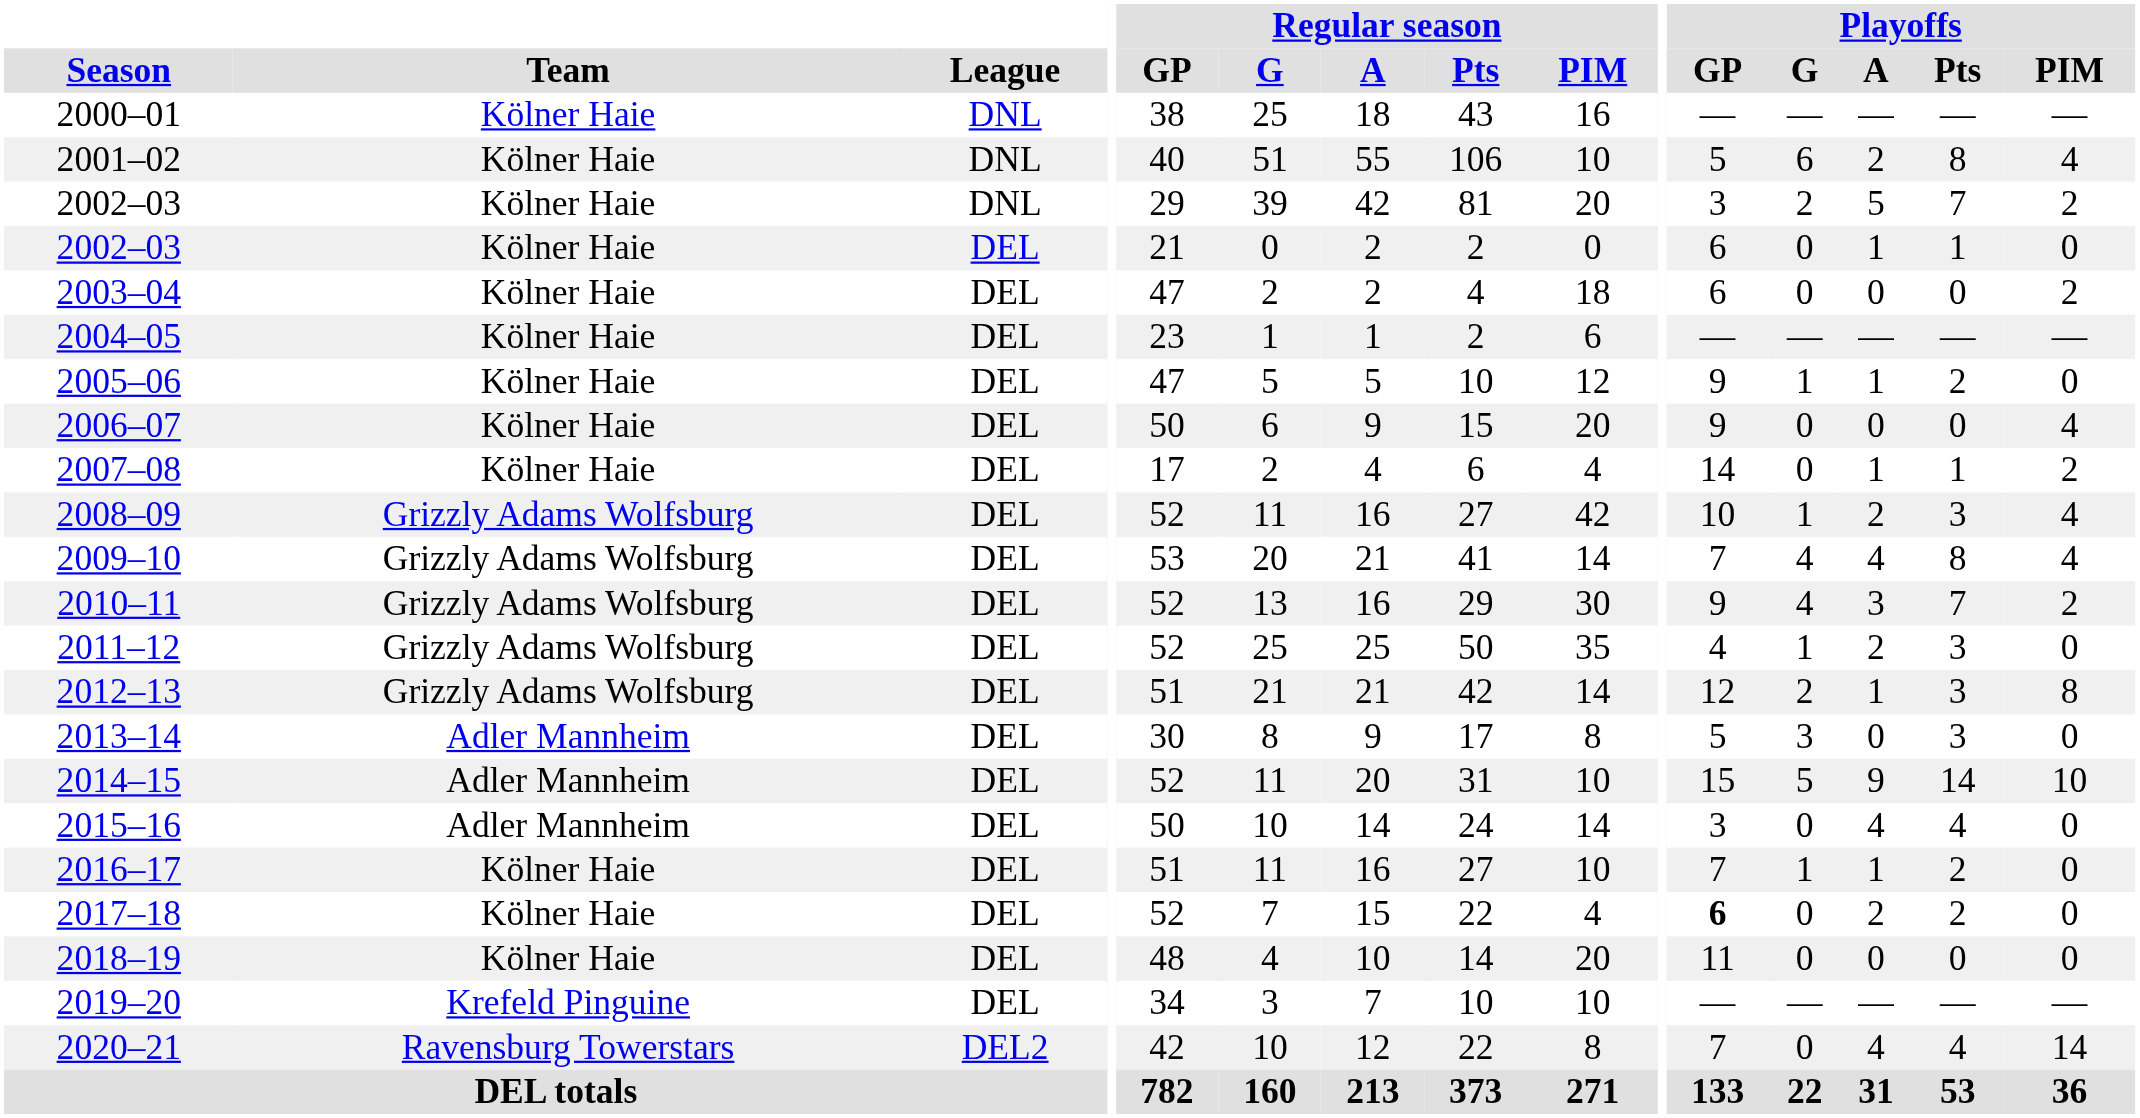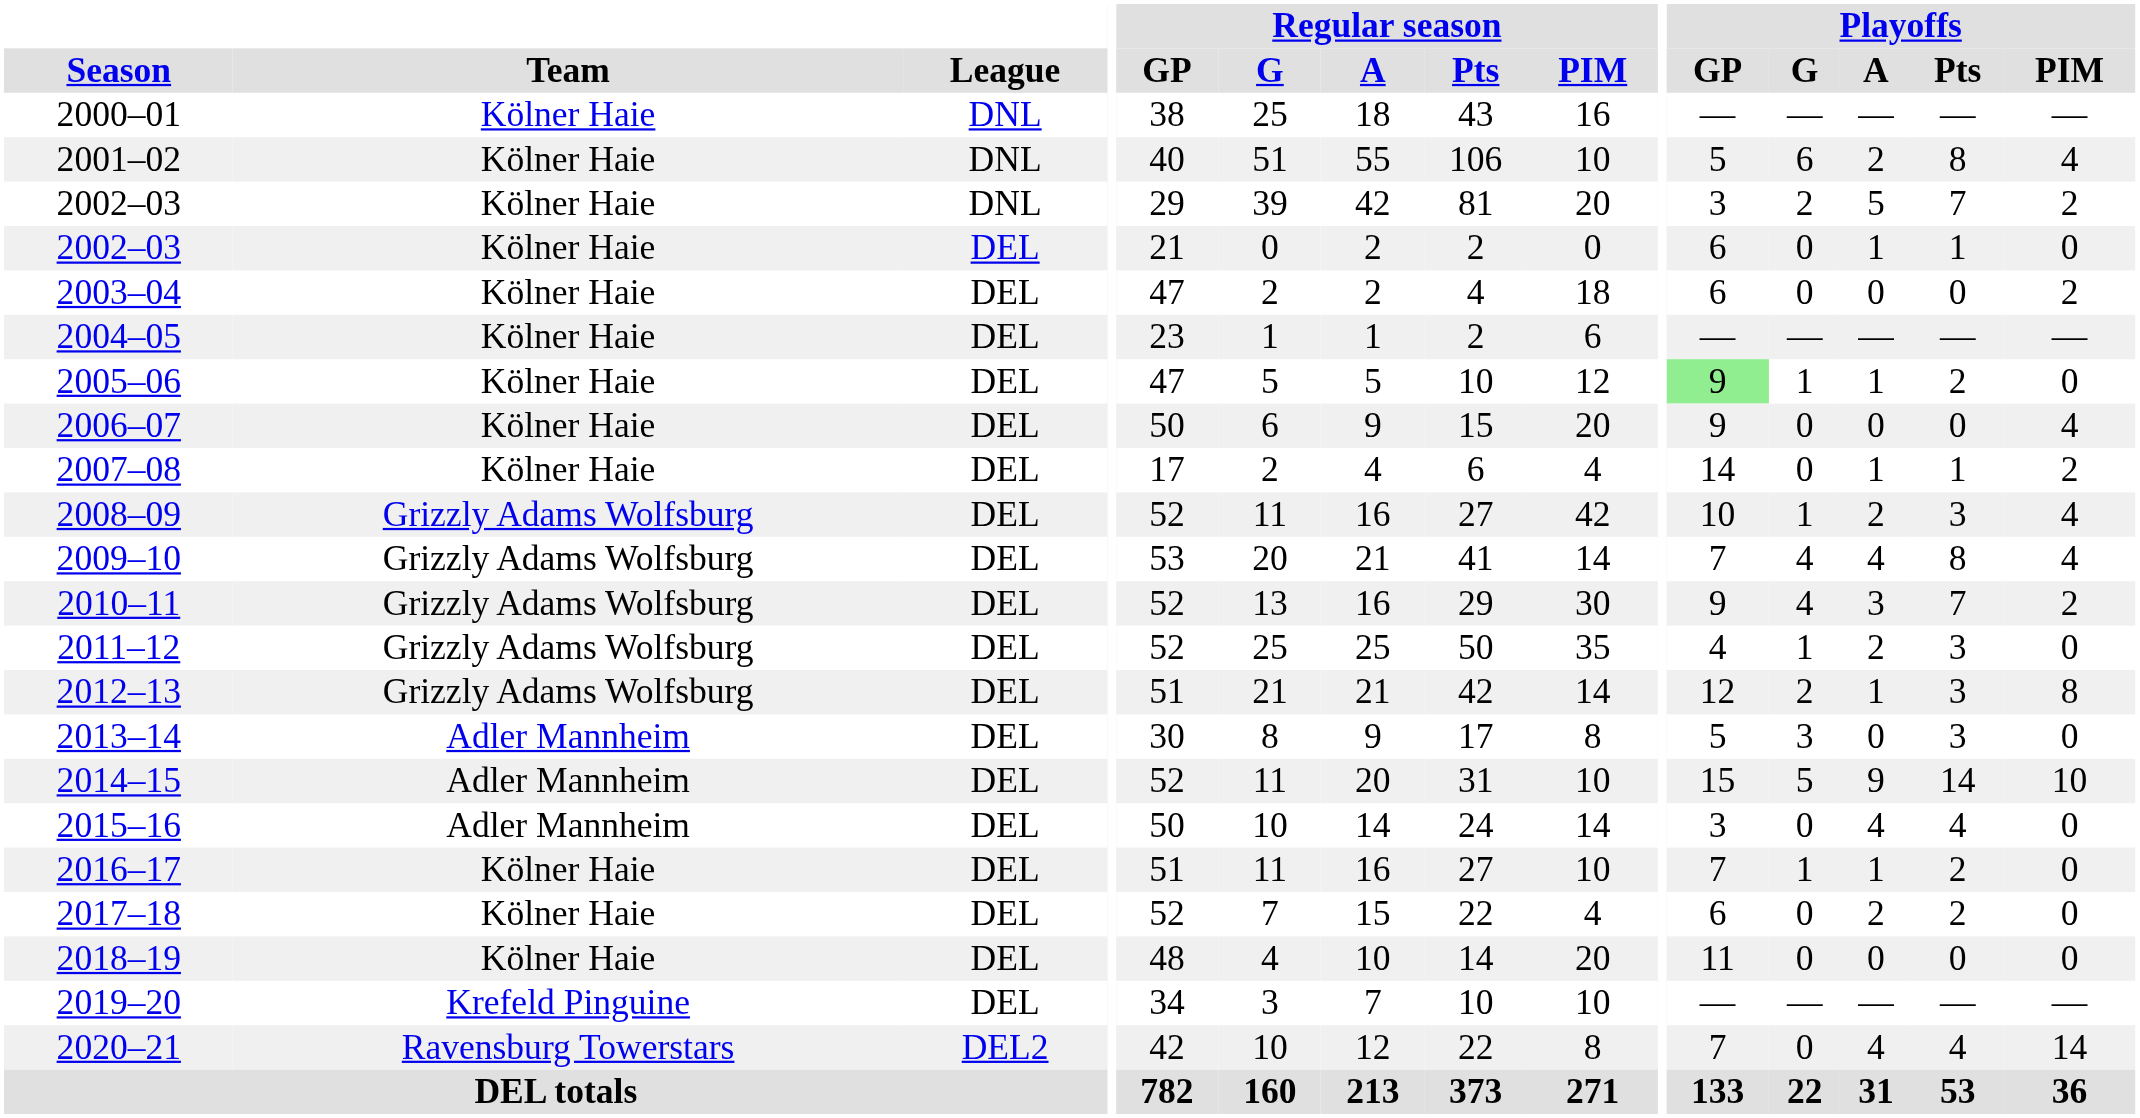(1718, 380) no background -> (1718, 380) lightgreen background
(1718, 913) bold -> (1718, 913) normal
